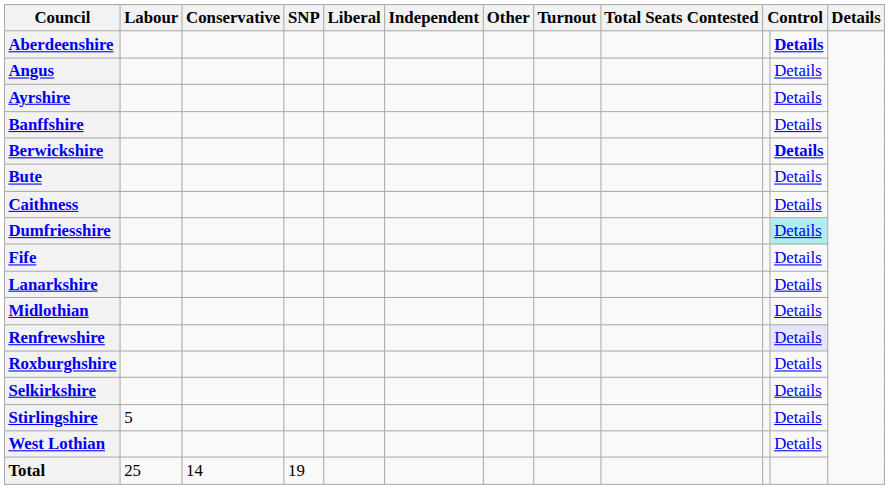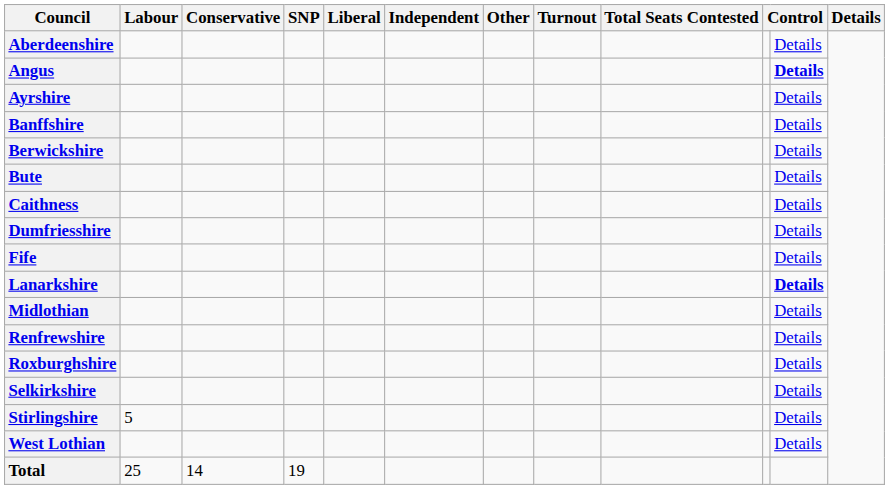(799, 44) bold -> (798, 44) normal
(798, 71) normal -> (799, 71) bold
(799, 151) bold -> (798, 151) normal
(798, 230) paleturquoise background -> (798, 230) no background
(798, 284) normal -> (799, 284) bold
(798, 337) lavender background -> (798, 337) no background
